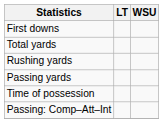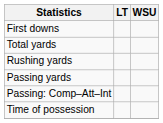rows swapped: (59, 110) <-> (51, 94)
